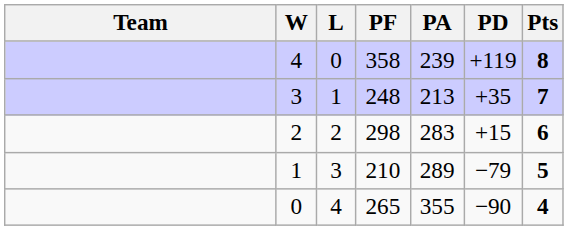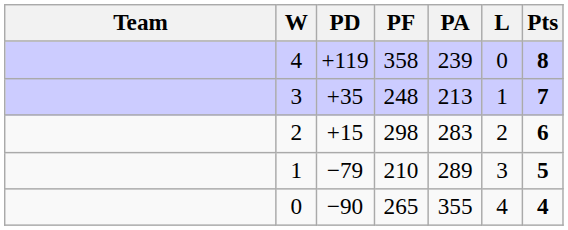columns swapped: (336, 22) <-> (493, 22)
